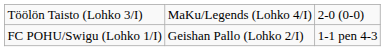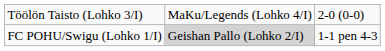(236, 35) no background -> (236, 35) lightgrey background
